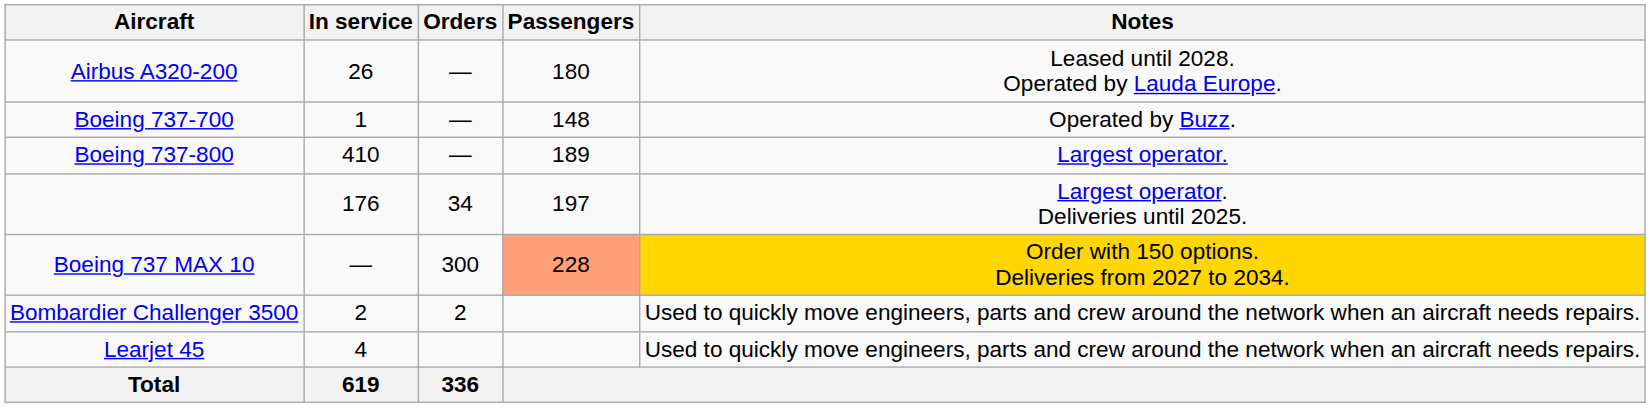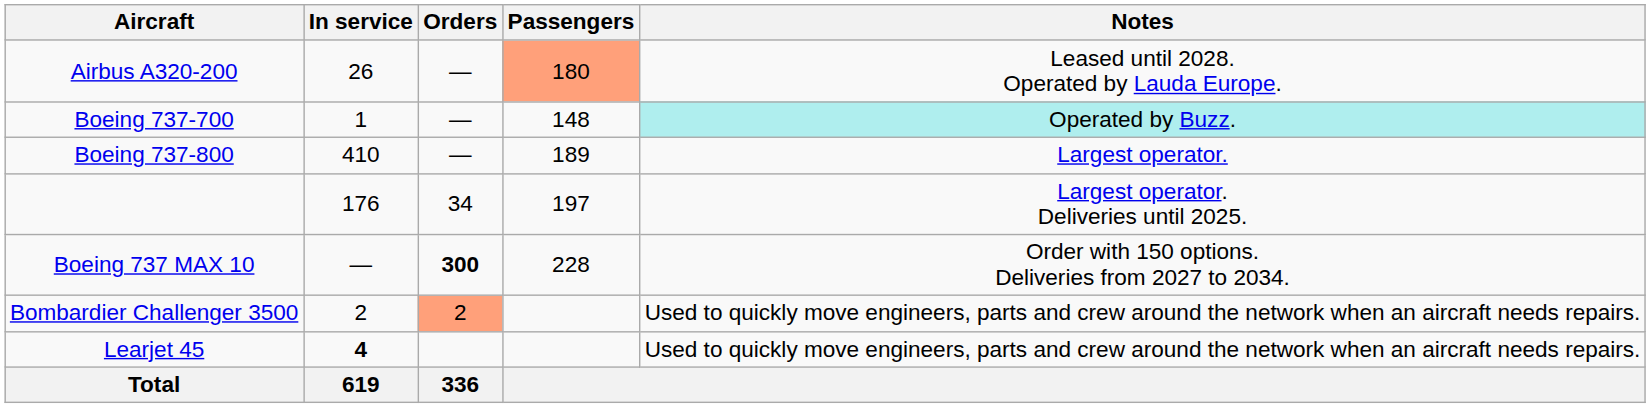(571, 70) no background -> (571, 70) lightsalmon background
(1143, 119) no background -> (1143, 119) paleturquoise background
(460, 264) normal -> (460, 264) bold
(571, 264) lightsalmon background -> (571, 264) no background
(1143, 264) gold background -> (1143, 264) no background
(460, 313) no background -> (460, 313) lightsalmon background
(361, 348) normal -> (361, 348) bold
